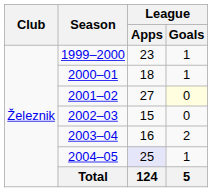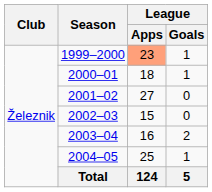(147, 55) no background -> (147, 55) lightsalmon background
(187, 95) lightyellow background -> (187, 95) no background
(147, 156) lavender background -> (147, 156) no background
